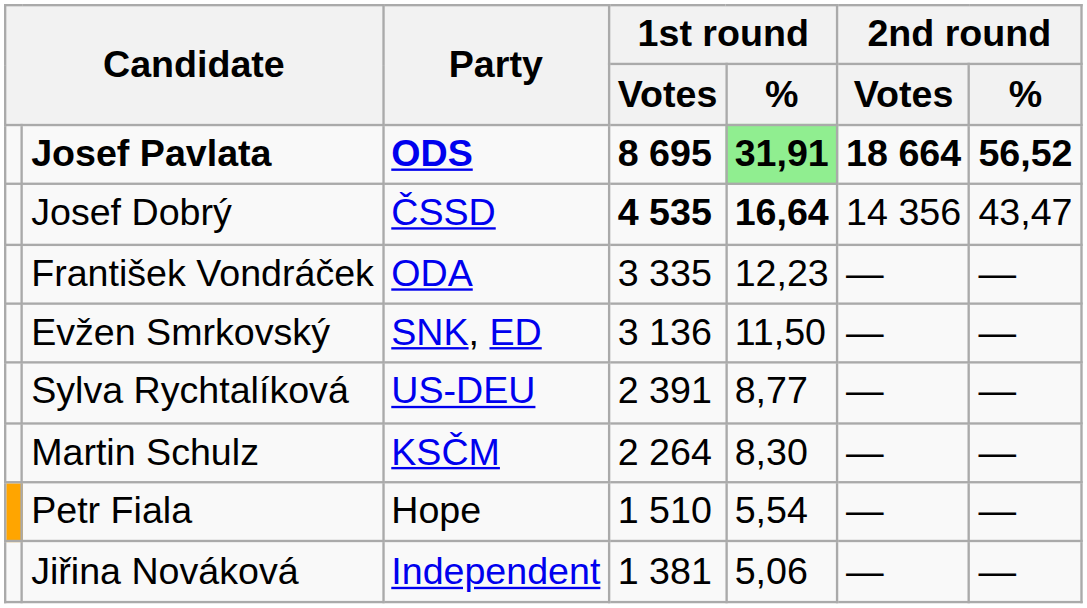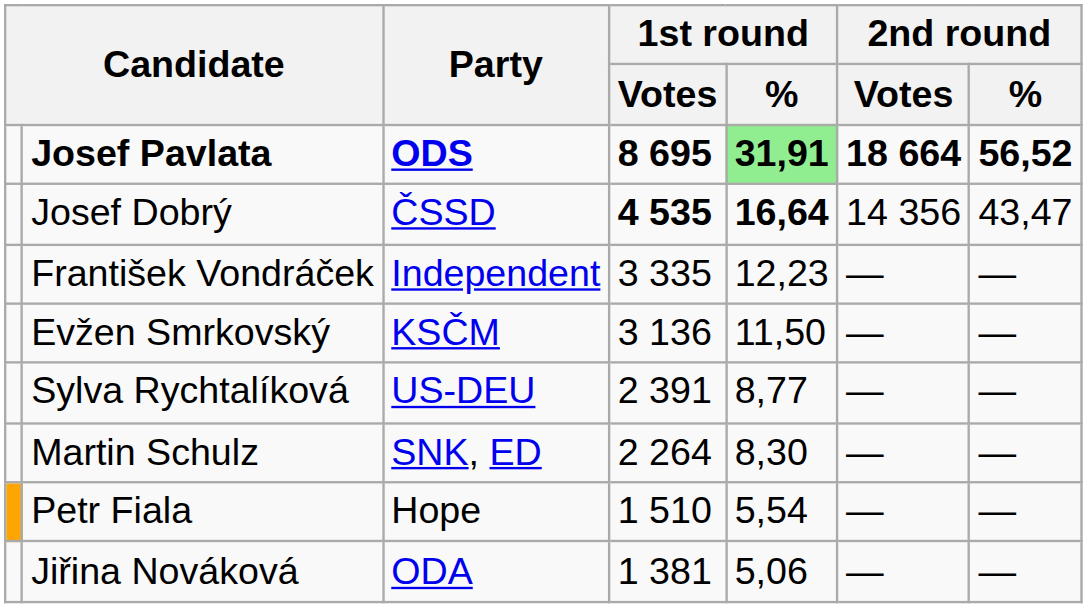(432, 272) ODA -> (496, 272) Independent
(467, 332) SNK, ED -> (446, 332) KSČM
(446, 451) KSČM -> (467, 451) SNK, ED
(496, 570) Independent -> (432, 570) ODA
